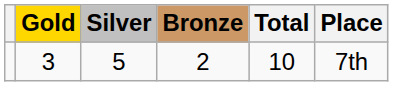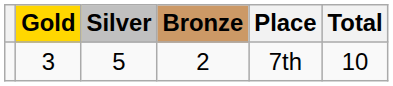columns swapped: (282, 23) <-> (352, 23)
